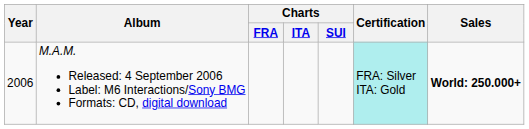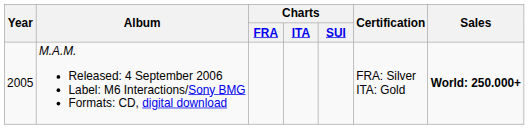(20, 83) 2006 -> (20, 83) 2005
(386, 83) paleturquoise background -> (386, 83) no background
